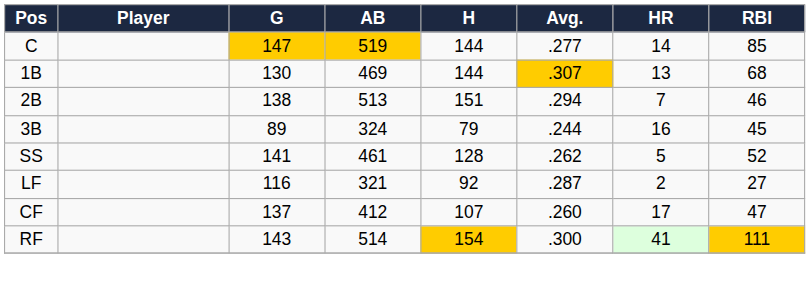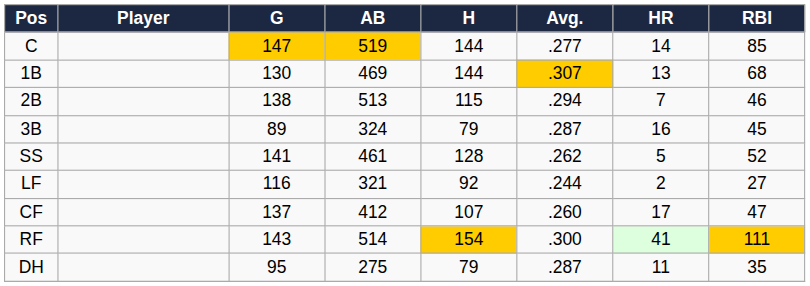(469, 101) 151 -> (469, 101) 115
(565, 128) .244 -> (565, 128) .287
(565, 184) .287 -> (565, 184) .244
+ row: (31, 267)
